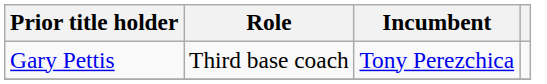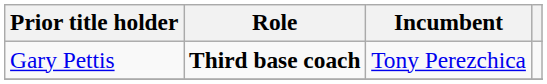(269, 60) normal -> (275, 60) bold
